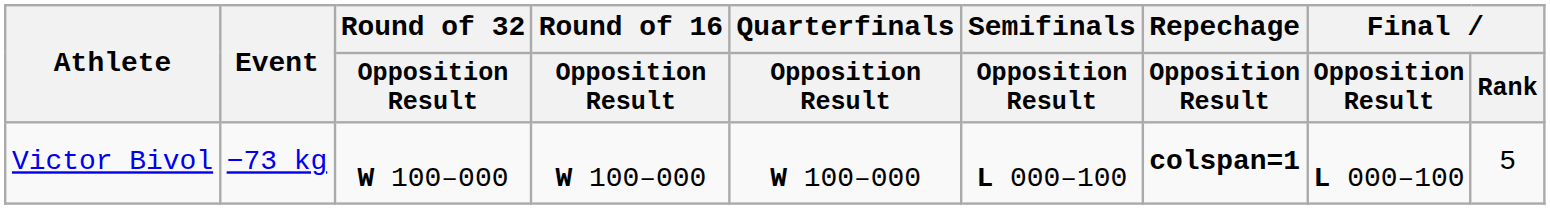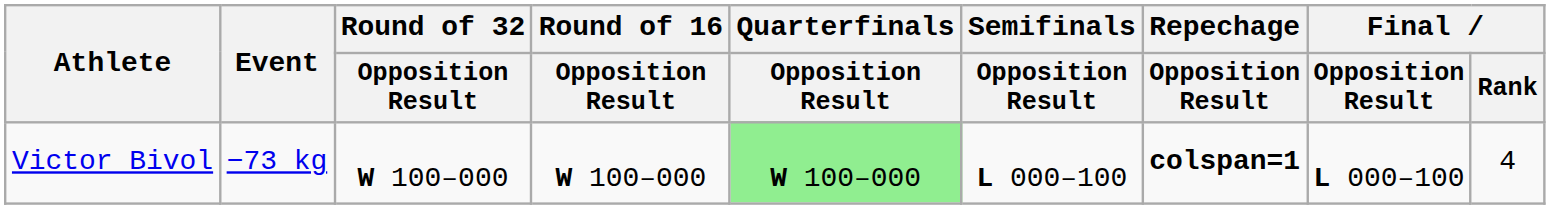(846, 179) no background -> (846, 179) lightgreen background
(1508, 162) 5 -> (1508, 162) 4
